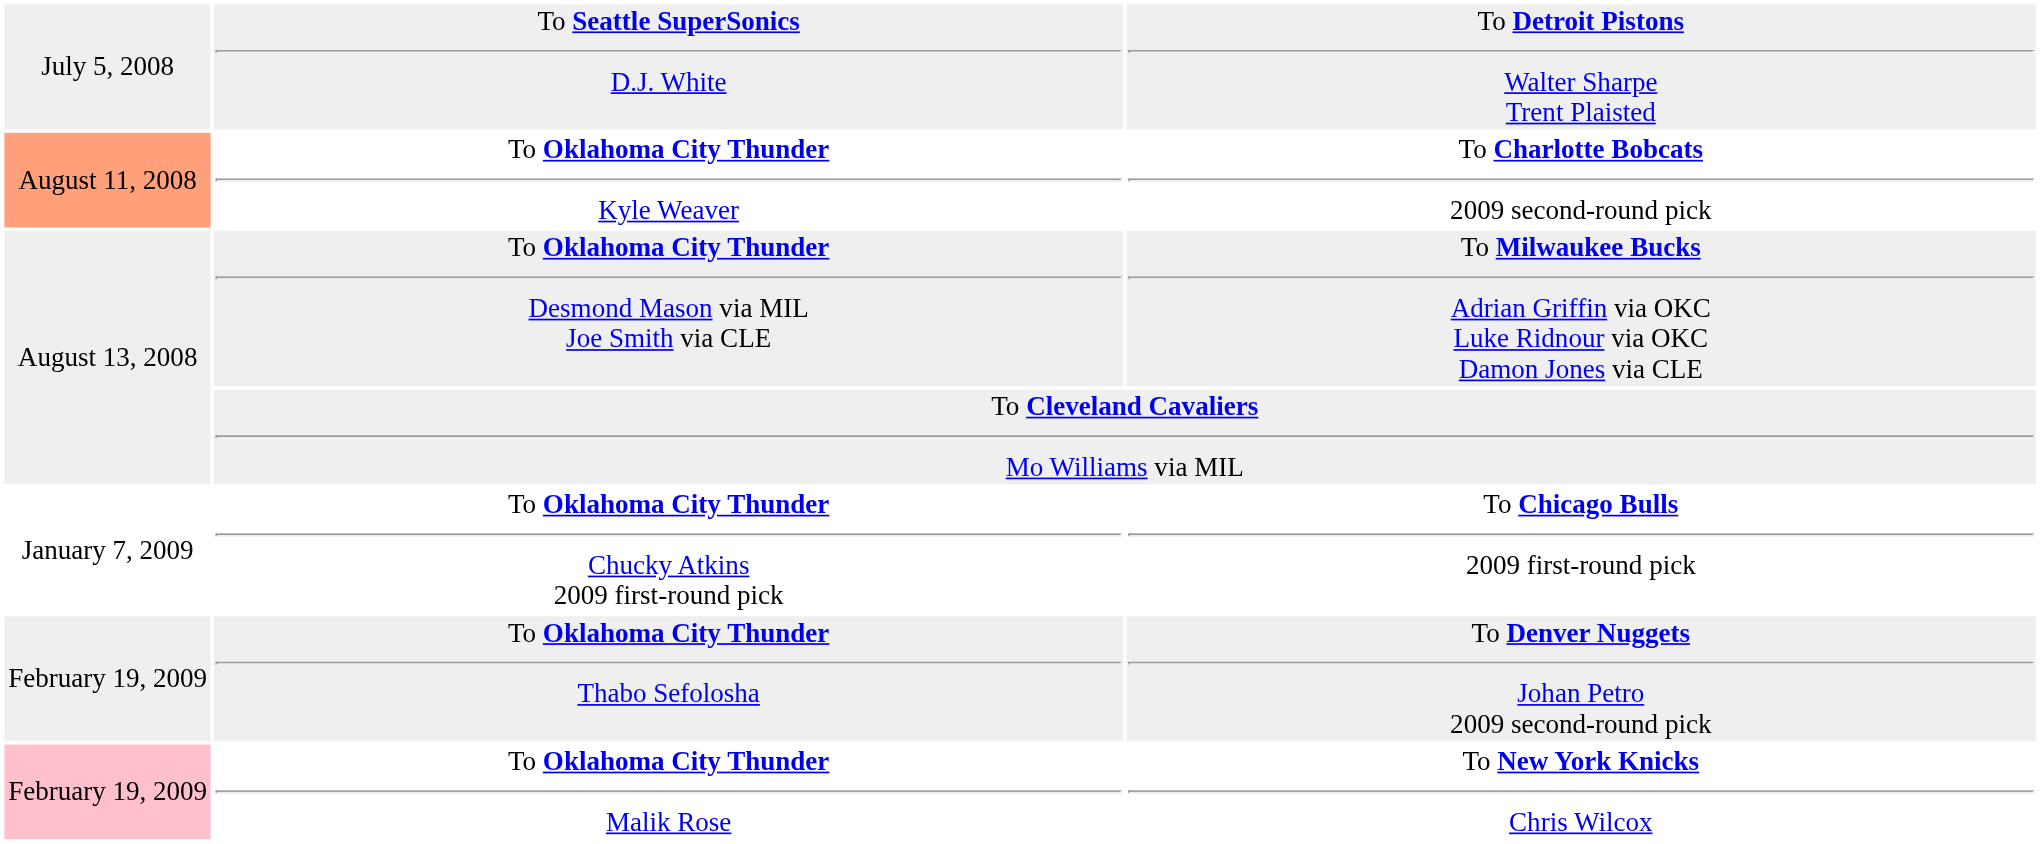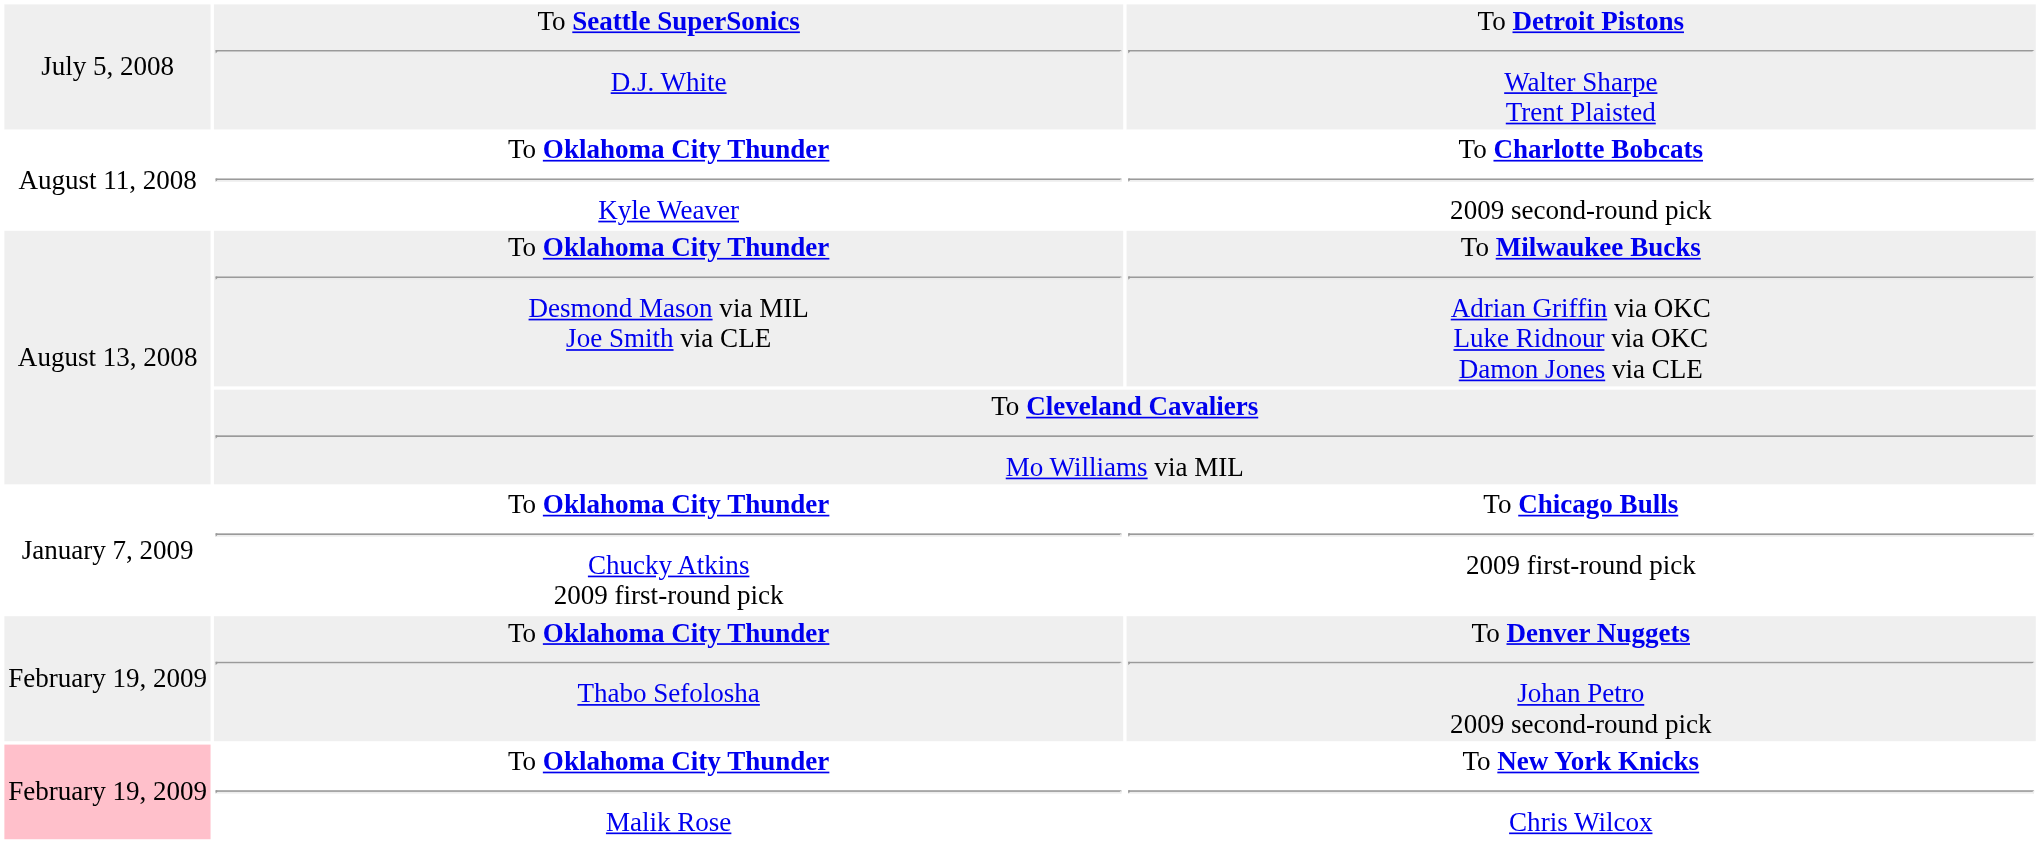(108, 179) lightsalmon background -> (108, 179) no background
